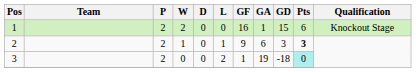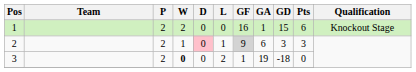(203, 43) no background -> (203, 43) pink background
(243, 43) no background -> (243, 43) lightgrey background
(303, 43) bold -> (303, 43) normal
(183, 59) normal -> (183, 59) bold
(303, 59) paleturquoise background -> (303, 59) no background
